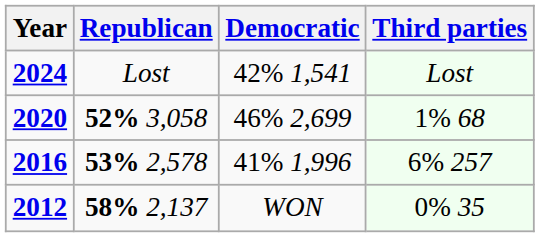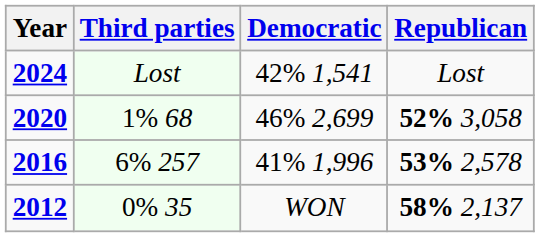columns swapped: (146, 28) <-> (450, 28)
